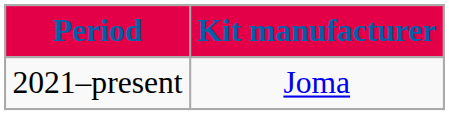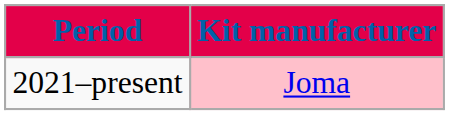(317, 82) no background -> (317, 82) pink background
